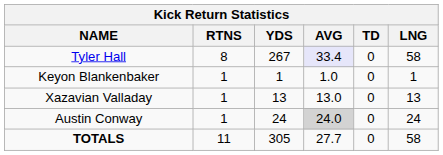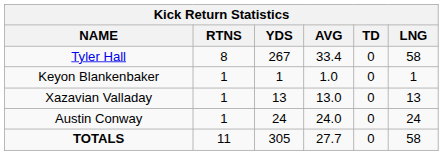(329, 56) lavender background -> (329, 56) no background
(329, 118) lightgrey background -> (329, 118) no background
